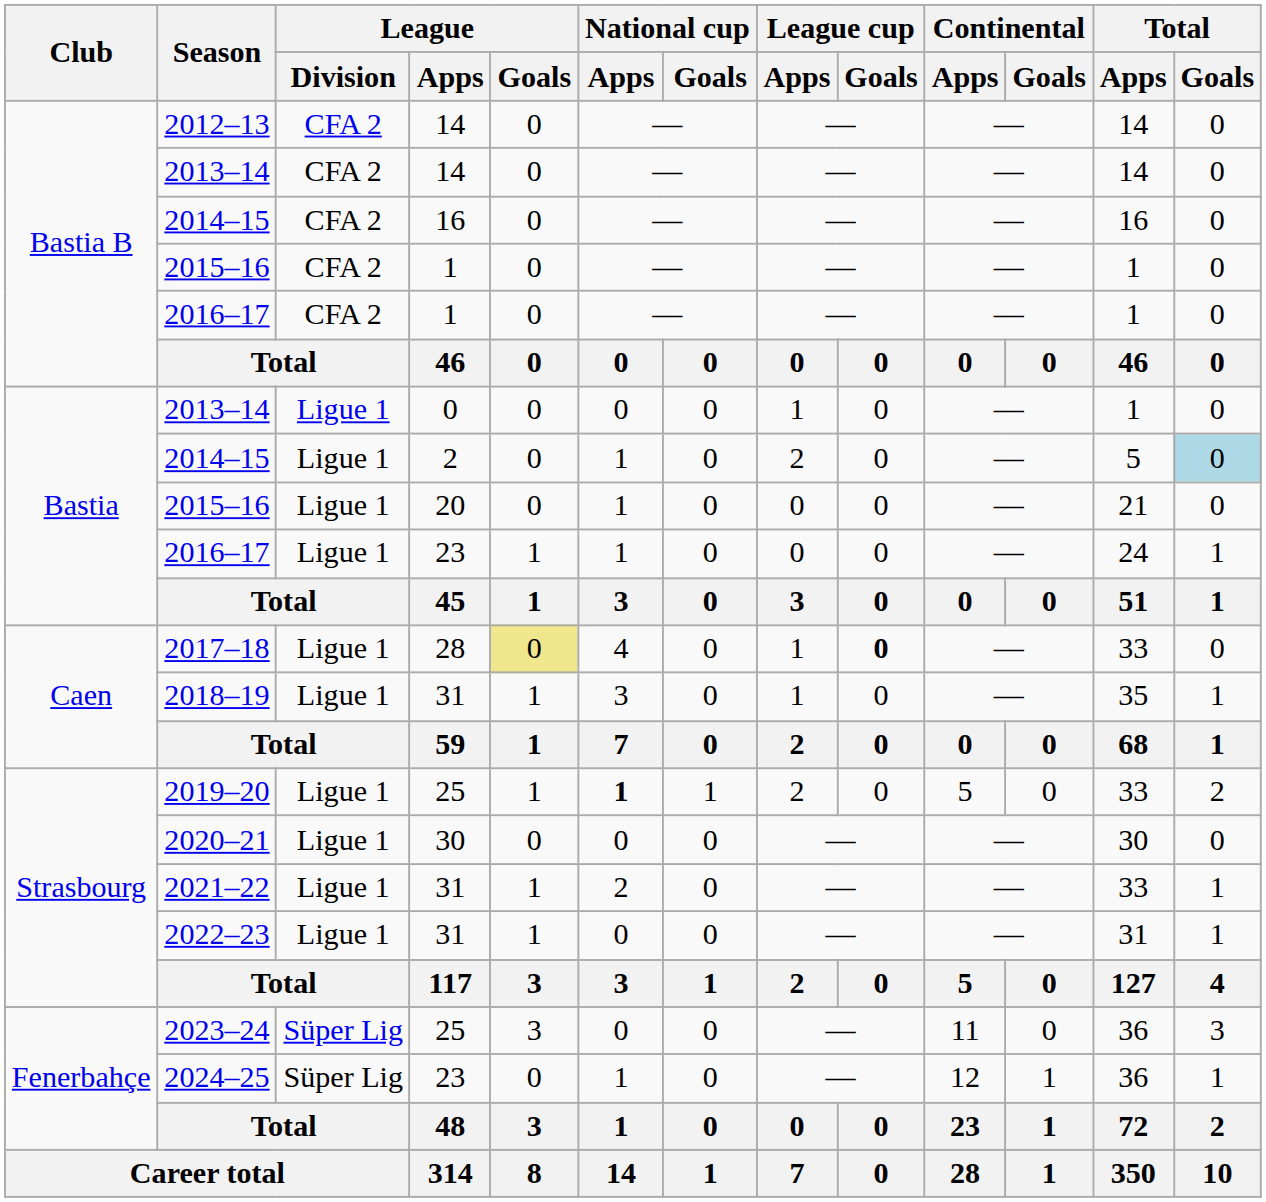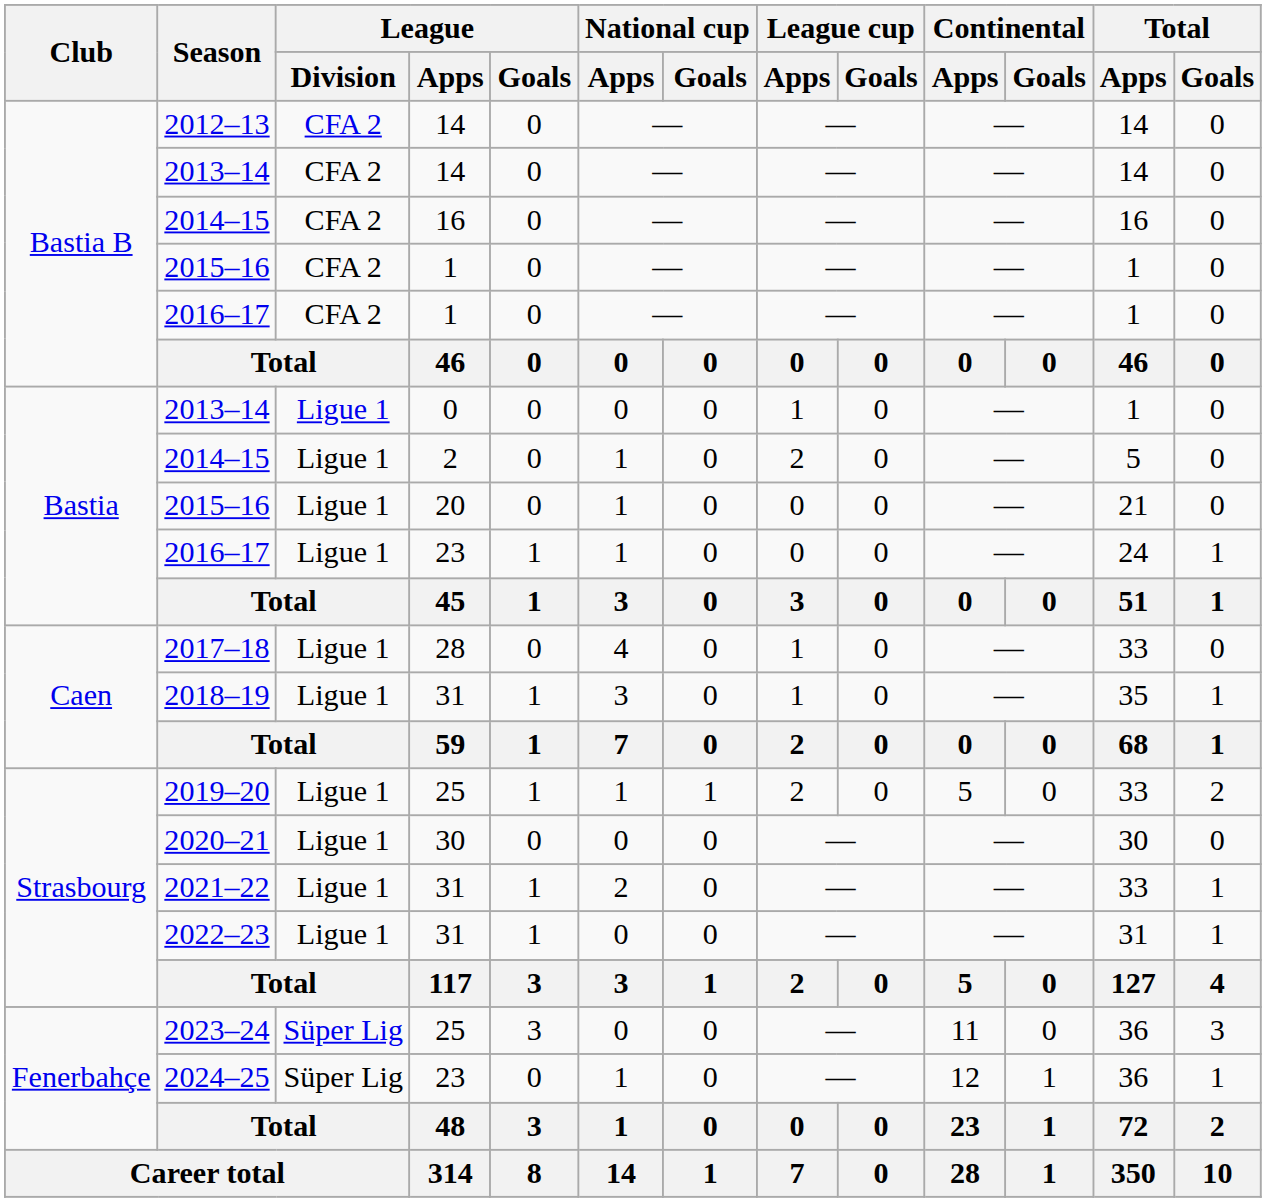(1217, 457) lightblue background -> (1217, 457) no background
(534, 648) khaki background -> (534, 648) no background
(881, 648) bold -> (881, 648) normal
(621, 791) bold -> (621, 791) normal
